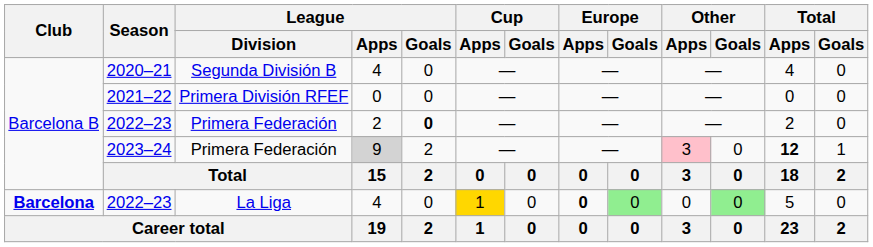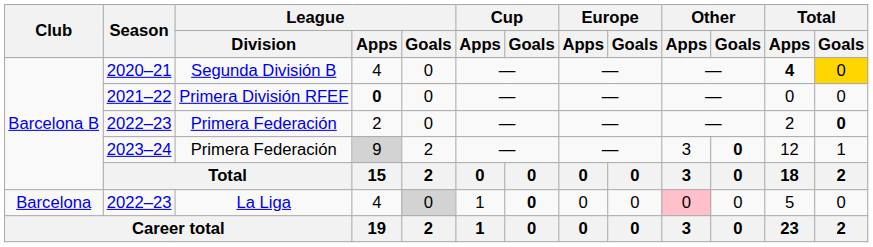(790, 70) normal -> (790, 70) bold
(841, 70) no background -> (841, 70) gold background
(377, 96) normal -> (377, 96) bold
(428, 123) bold -> (428, 123) normal
(841, 123) normal -> (841, 123) bold
(686, 149) pink background -> (686, 149) no background
(738, 149) normal -> (738, 149) bold
(790, 149) bold -> (790, 149) normal
(54, 202) bold -> (54, 202) normal
(428, 202) no background -> (428, 202) lightgrey background
(480, 202) gold background -> (480, 202) no background
(532, 202) normal -> (532, 202) bold
(583, 202) bold -> (583, 202) normal
(635, 202) lightgreen background -> (635, 202) no background
(686, 202) no background -> (686, 202) pink background
(738, 202) lightgreen background -> (738, 202) no background
